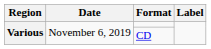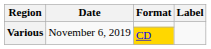(144, 35) no background -> (144, 35) gold background
